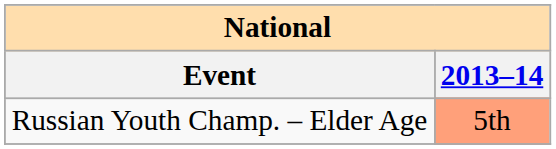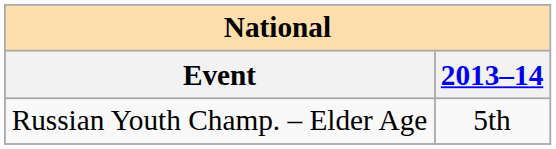(492, 120) lightsalmon background -> (492, 120) no background
